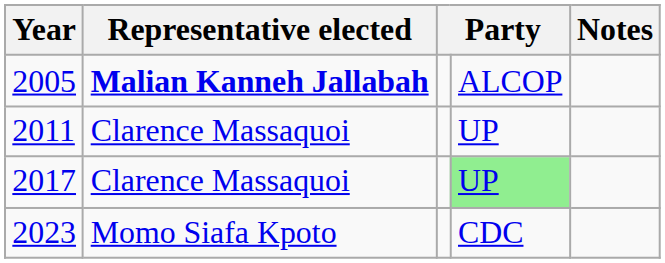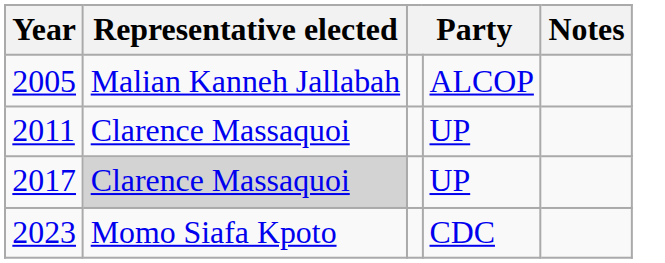(260, 80) bold -> (245, 80) normal
(220, 181) no background -> (220, 181) lightgrey background
(478, 181) lightgreen background -> (450, 181) no background
